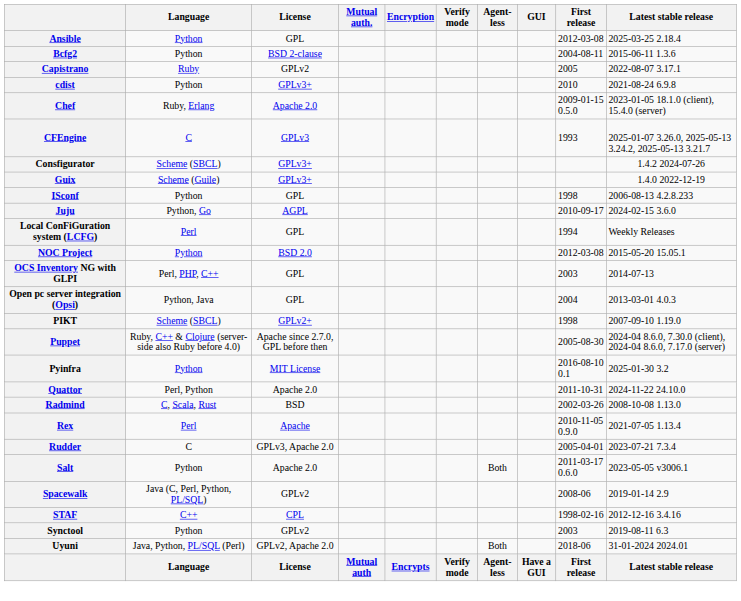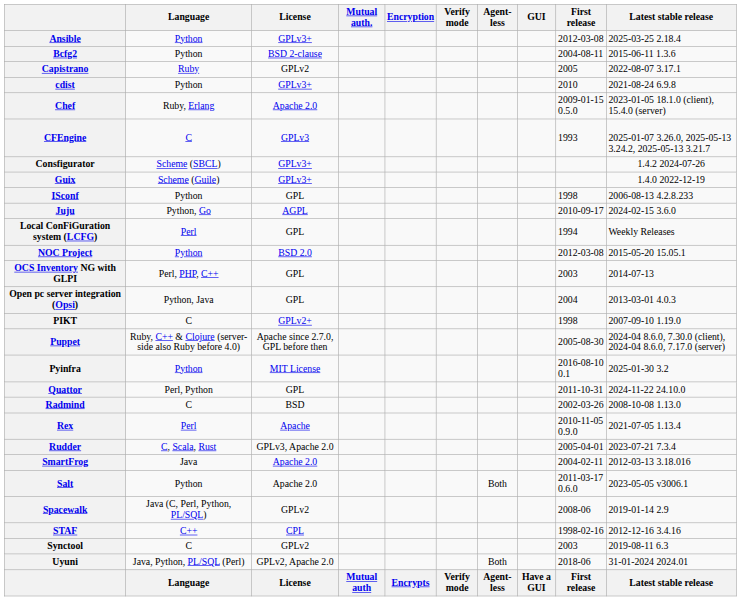(295, 38) GPL -> (295, 38) GPLv3+
(189, 321) Scheme (SBCL) -> (189, 321) C
(295, 389) Apache 2.0 -> (295, 389) GPL
(189, 405) C, Scala, Rust -> (189, 405) C
(189, 447) C -> (189, 447) C, Scala, Rust
+ row: (65, 462)
(189, 530) Python -> (189, 546) C
